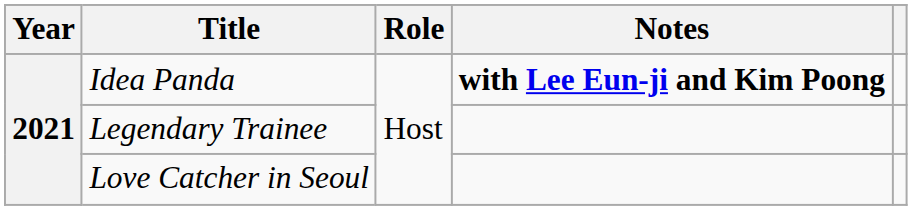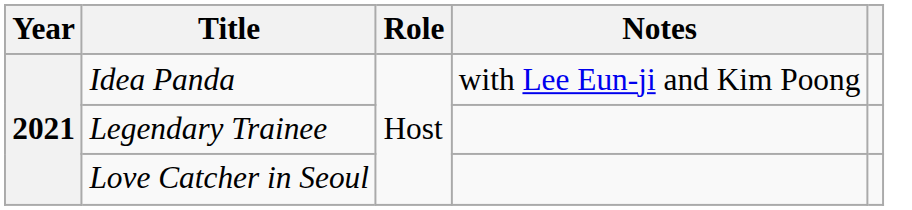(672, 79) bold -> (660, 79) normal
